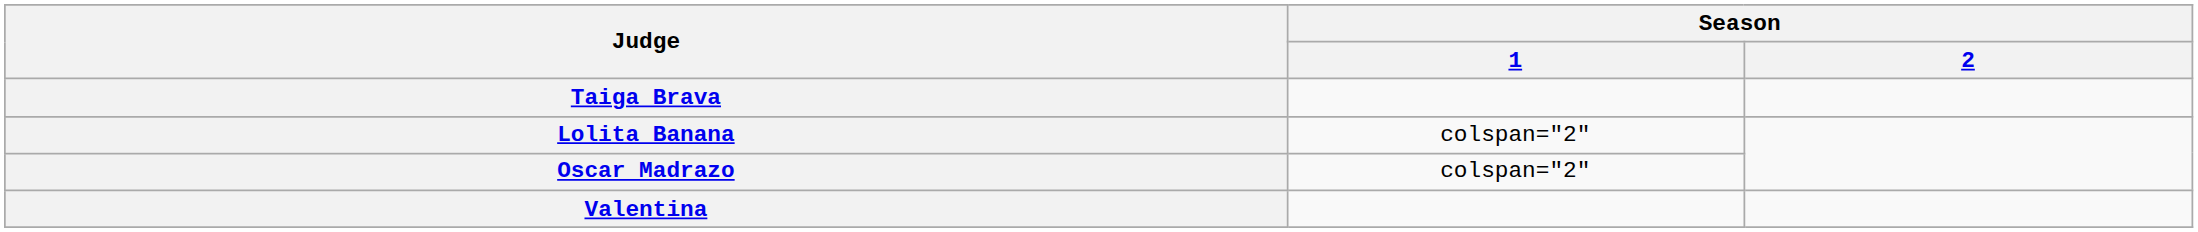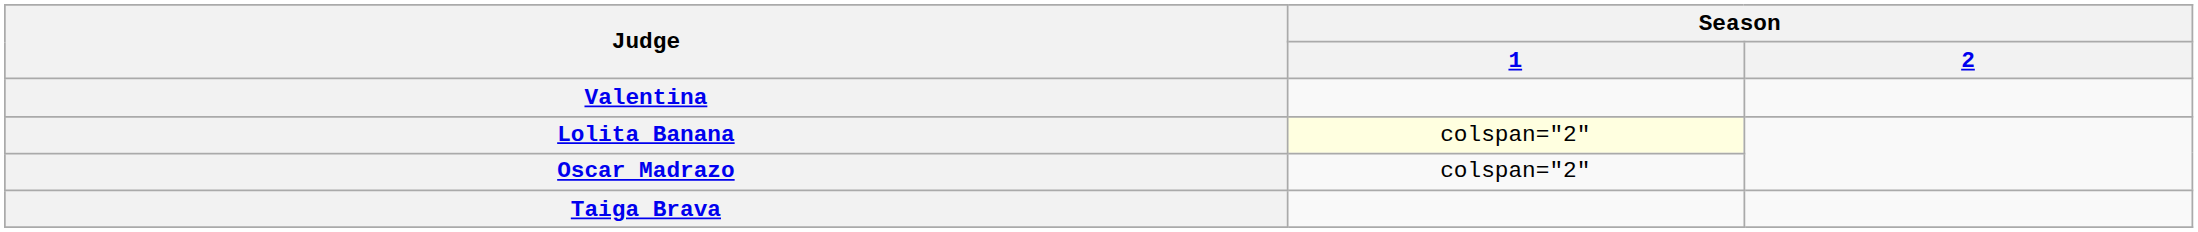rows swapped: (646, 209) <-> (646, 98)
(1515, 135) no background -> (1515, 135) lightyellow background
